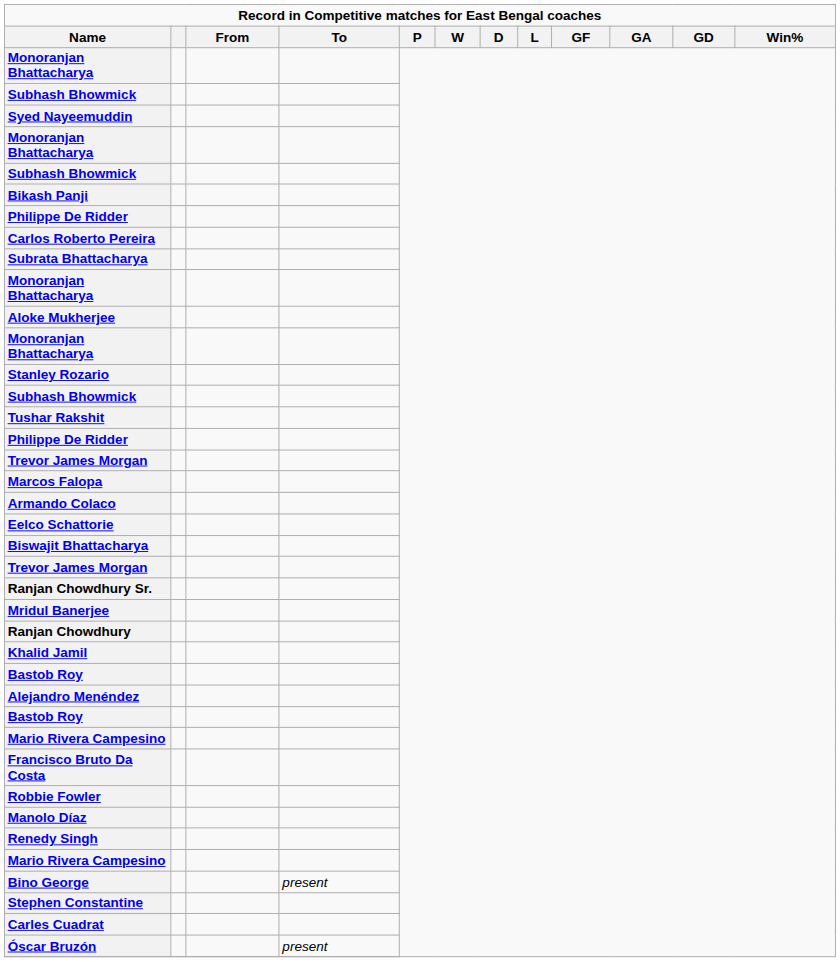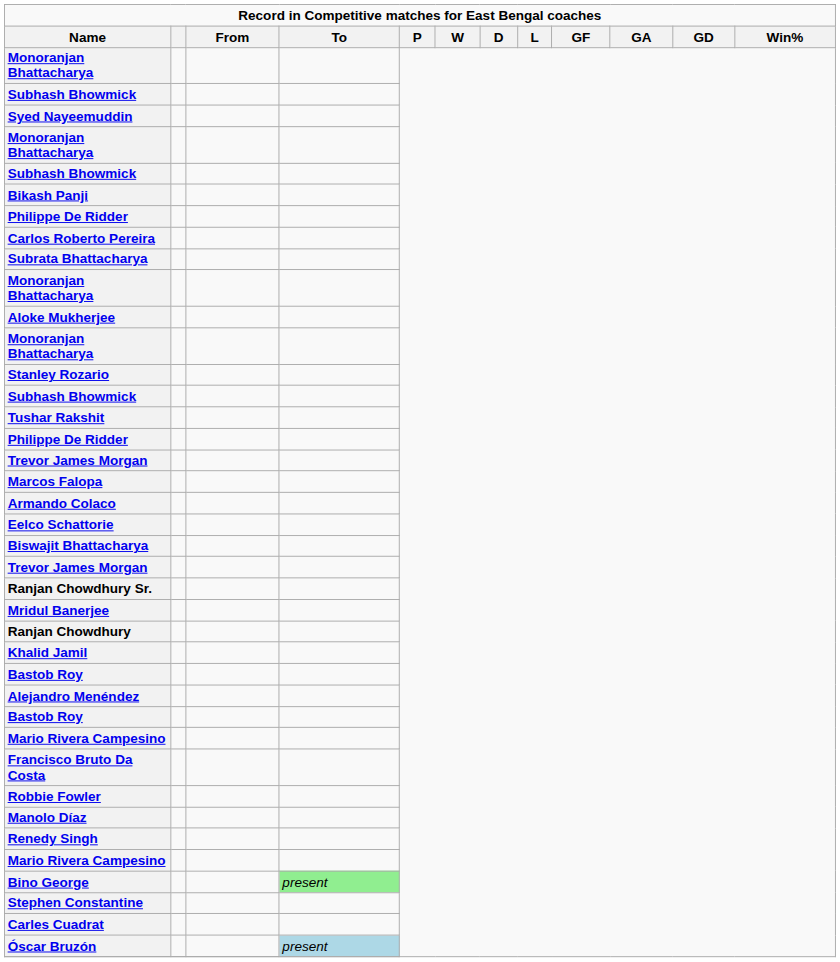(305, 882) no background -> (305, 882) lightgreen background
(305, 946) no background -> (305, 946) lightblue background
